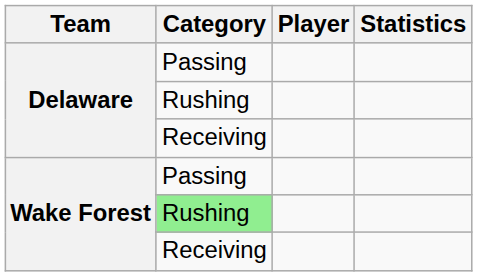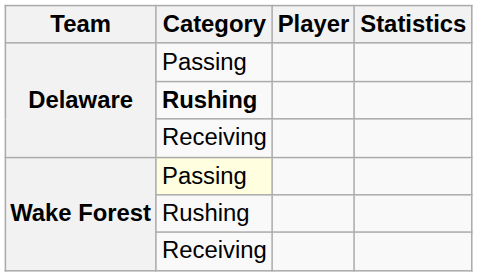(206, 99) normal -> (210, 99) bold
(204, 175) no background -> (204, 175) lightyellow background
(206, 213) lightgreen background -> (206, 213) no background
